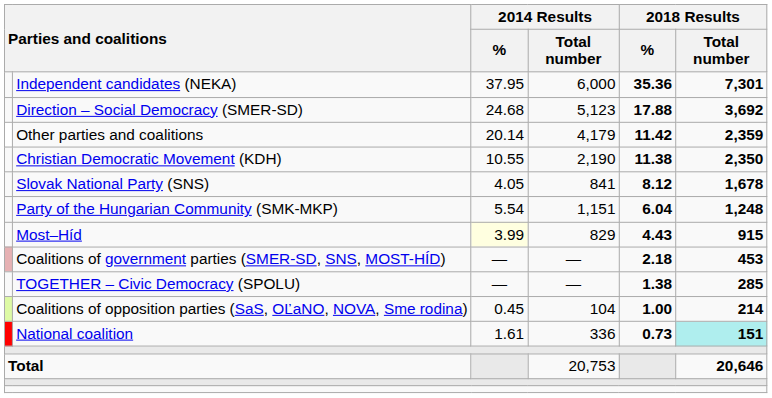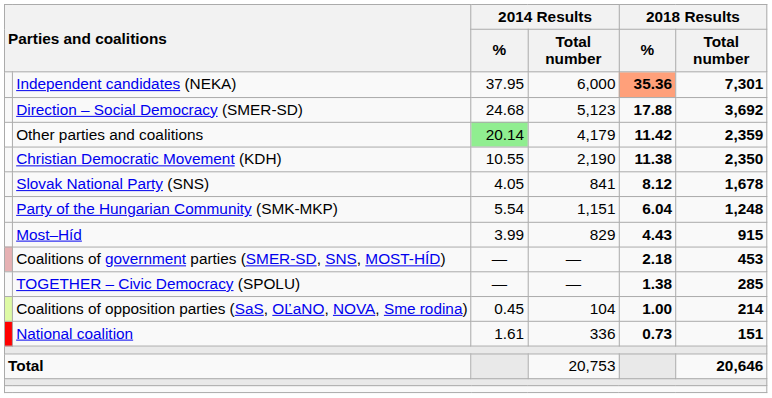(653, 84) no background -> (653, 84) lightsalmon background
(505, 134) no background -> (505, 134) lightgreen background
(509, 233) lightyellow background -> (509, 233) no background
(750, 333) paleturquoise background -> (750, 333) no background
